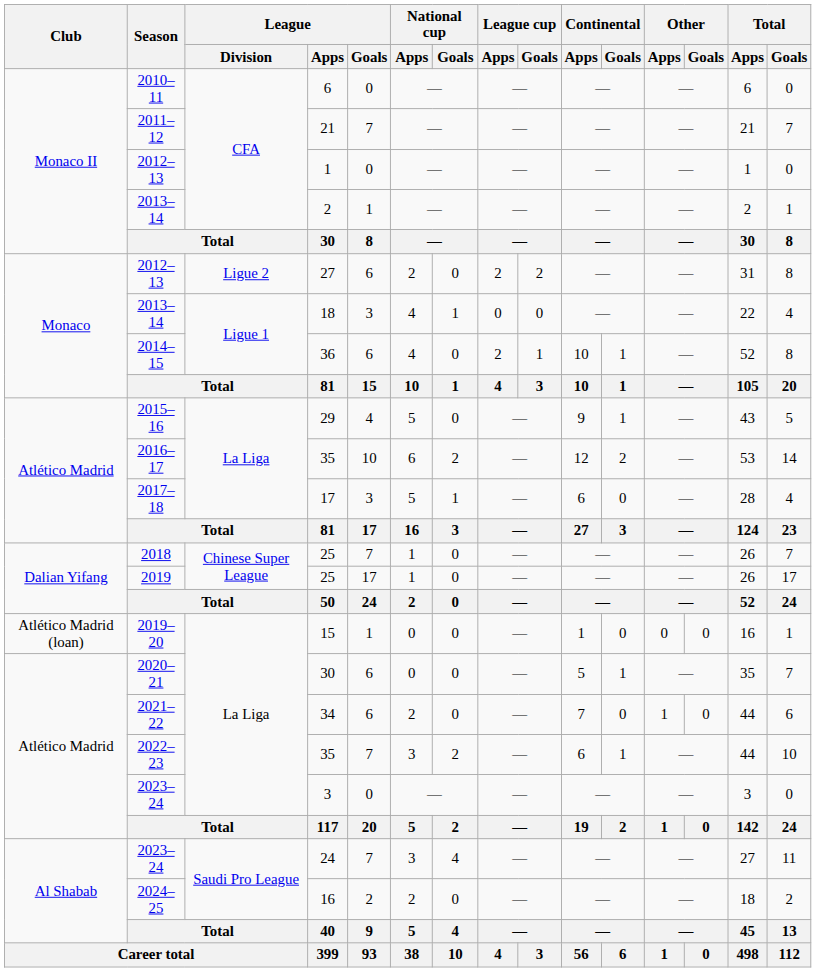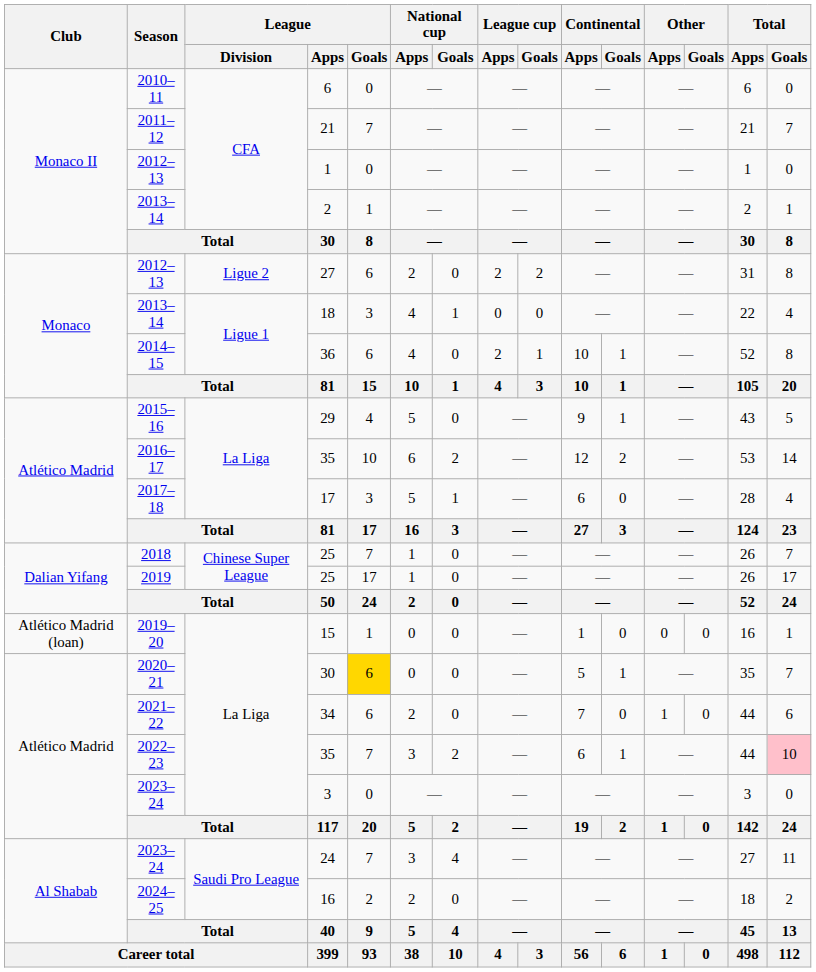(369, 673) no background -> (369, 673) gold background
(789, 754) no background -> (789, 754) pink background
